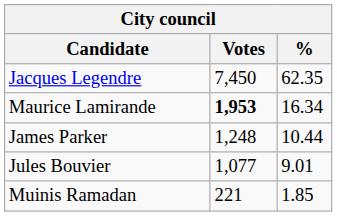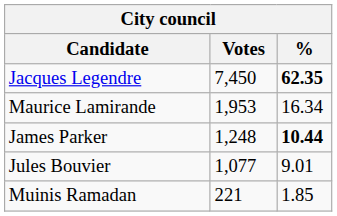(302, 78) normal -> (302, 78) bold
(235, 107) bold -> (235, 107) normal
(302, 136) normal -> (302, 136) bold
